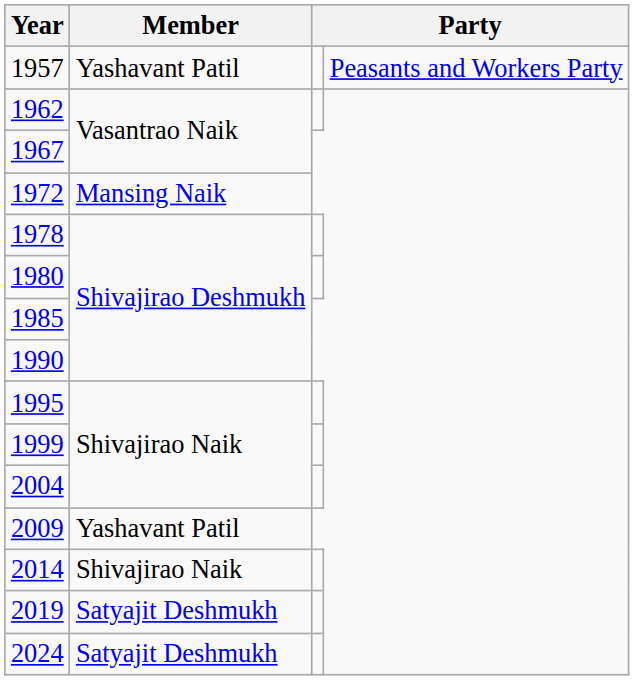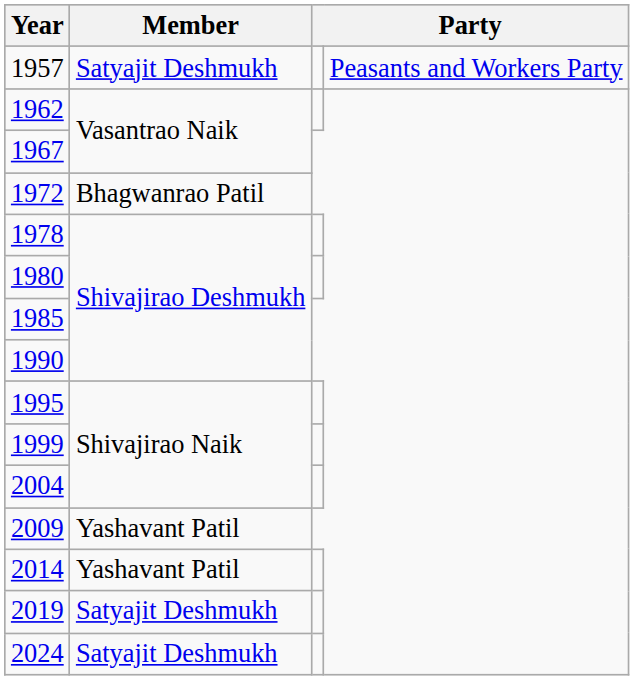(158, 67) Yashavant Patil -> (177, 67) Satyajit Deshmukh
(151, 192) Mansing Naik -> (170, 192) Bhagwanrao Patil
(159, 569) Shivajirao Naik -> (158, 569) Yashavant Patil
